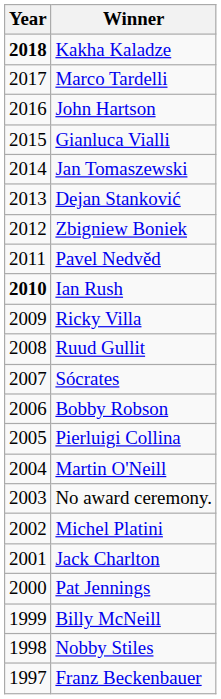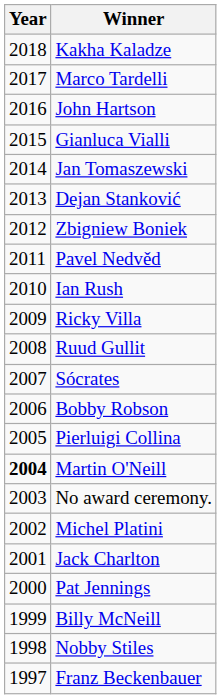(28, 49) bold -> (28, 49) normal
(28, 288) bold -> (28, 288) normal
(28, 468) normal -> (28, 468) bold
